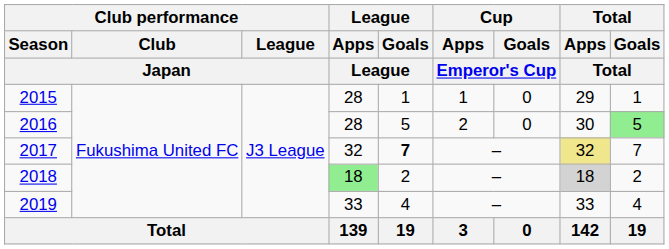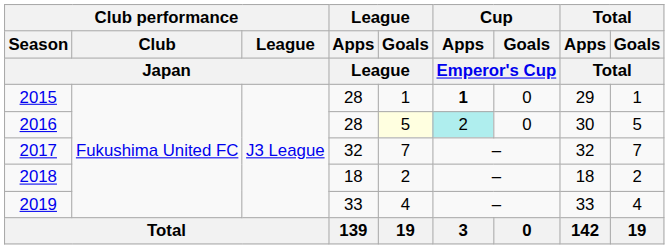(463, 97) normal -> (463, 97) bold
(405, 124) no background -> (405, 124) lightyellow background
(463, 124) no background -> (463, 124) paleturquoise background
(637, 124) lightgreen background -> (637, 124) no background
(405, 151) bold -> (405, 151) normal
(585, 151) khaki background -> (585, 151) no background
(353, 177) lightgreen background -> (353, 177) no background
(585, 177) lightgrey background -> (585, 177) no background
